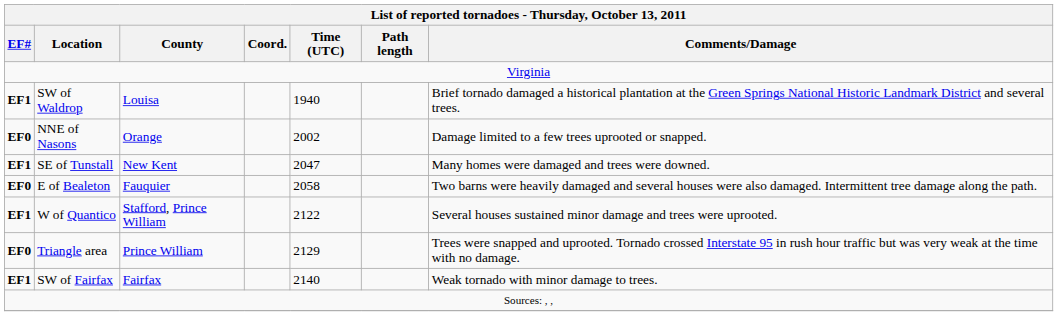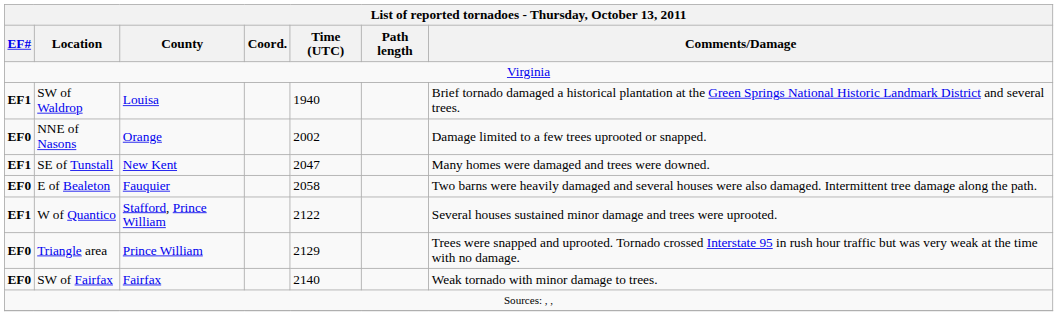(19, 279) EF1 -> (19, 279) EF0
